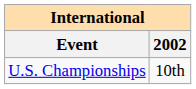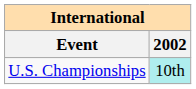(170, 70) no background -> (170, 70) paleturquoise background
